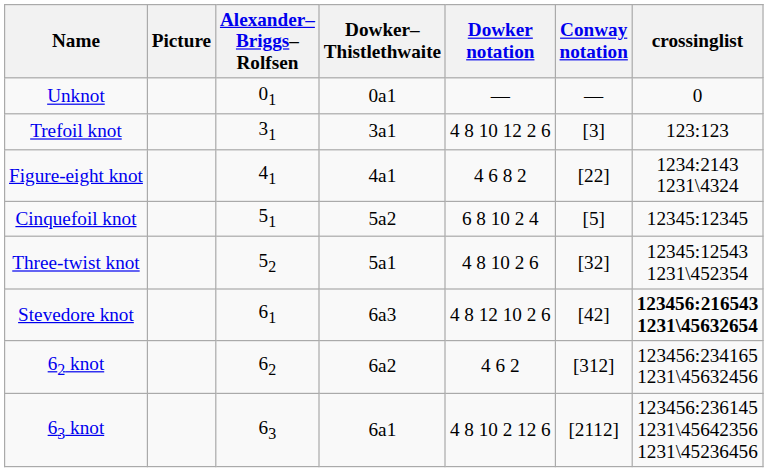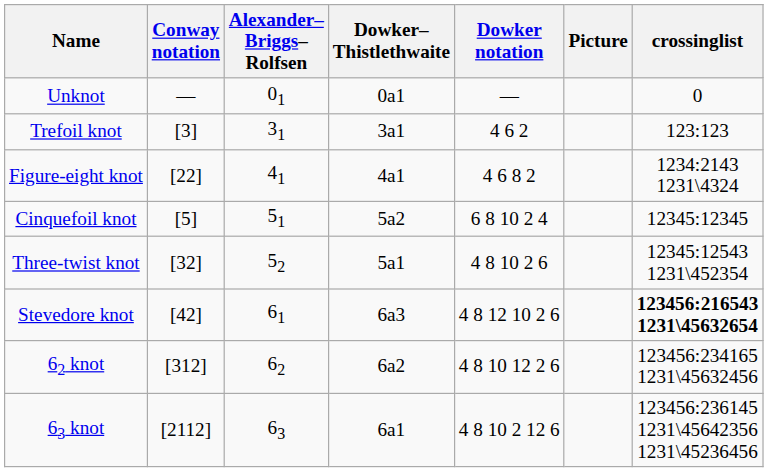columns swapped: (181, 41) <-> (594, 41)
(500, 131) 4 8 10 12 2 6 -> (509, 131) 4 6 2
(500, 366) 4 6 2 -> (509, 366) 4 8 10 12 2 6
